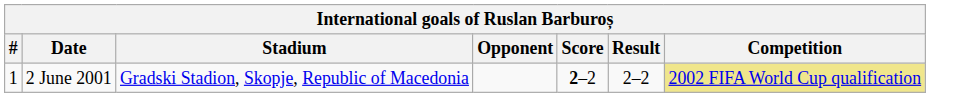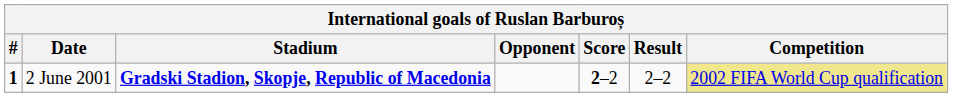(13, 77) normal -> (13, 77) bold
(294, 77) normal -> (305, 77) bold
